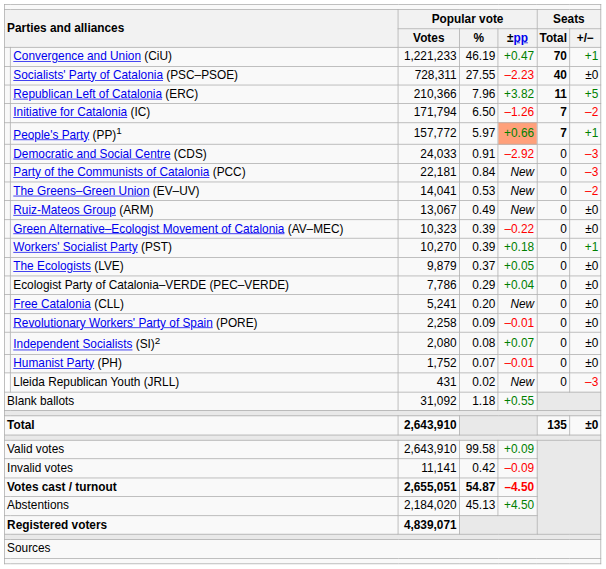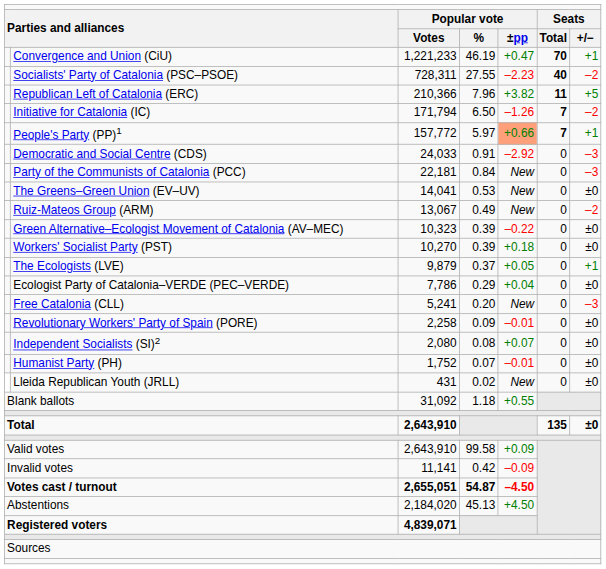(592, 75) ±0 -> (592, 75) –2
(592, 191) –2 -> (592, 191) ±0
(592, 210) ±0 -> (592, 210) –2
(592, 247) +1 -> (592, 247) ±0
(592, 266) ±0 -> (592, 266) +1
(592, 304) ±0 -> (592, 304) –3
(592, 382) –3 -> (592, 382) ±0
